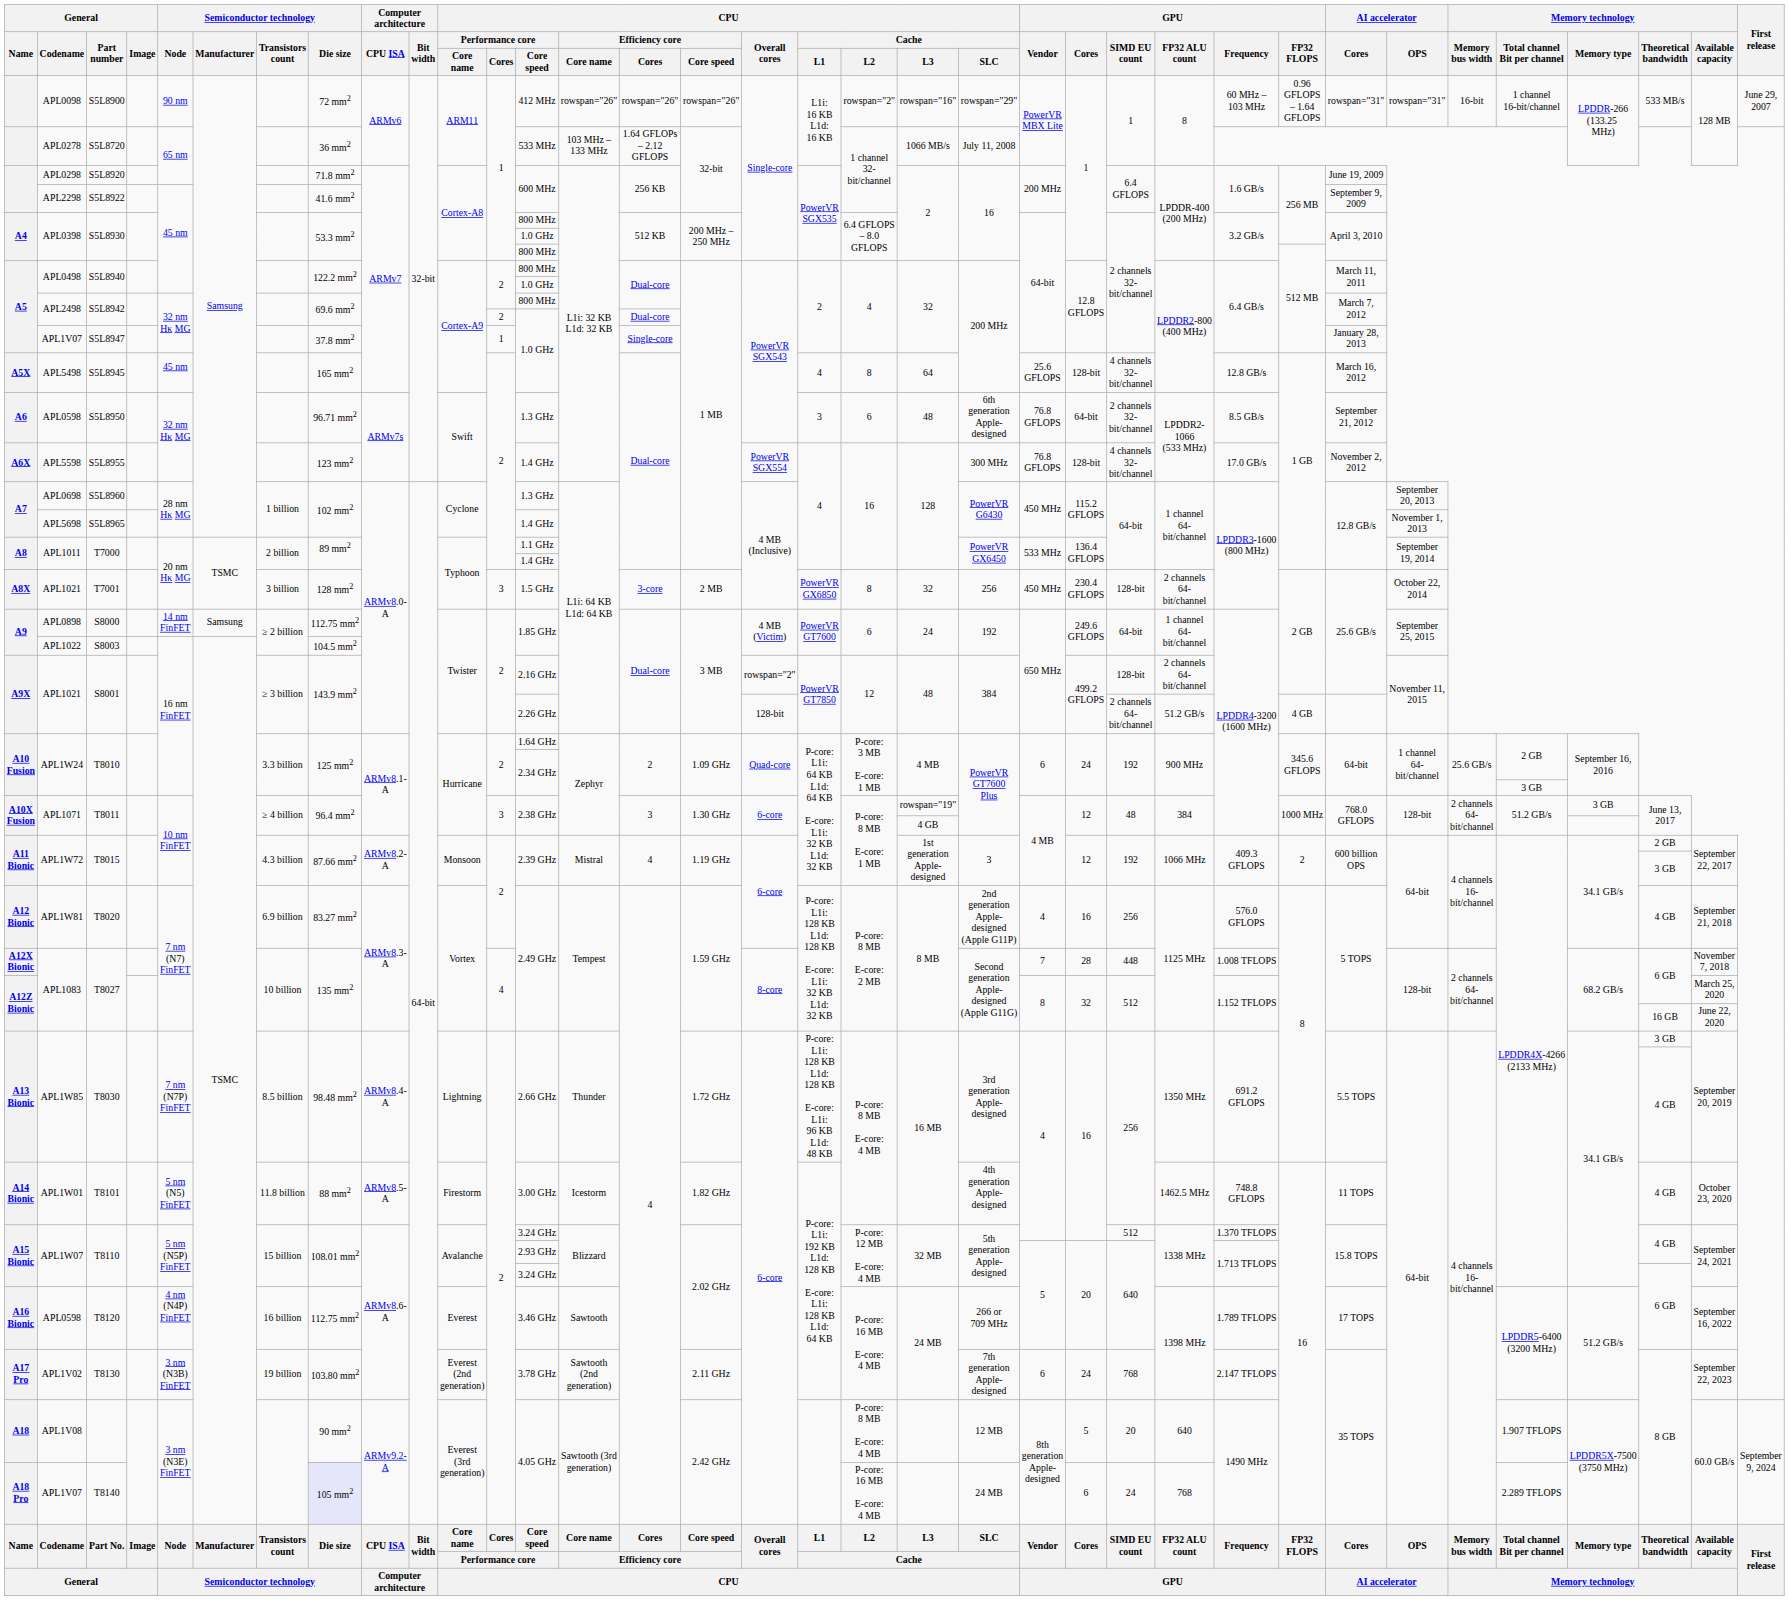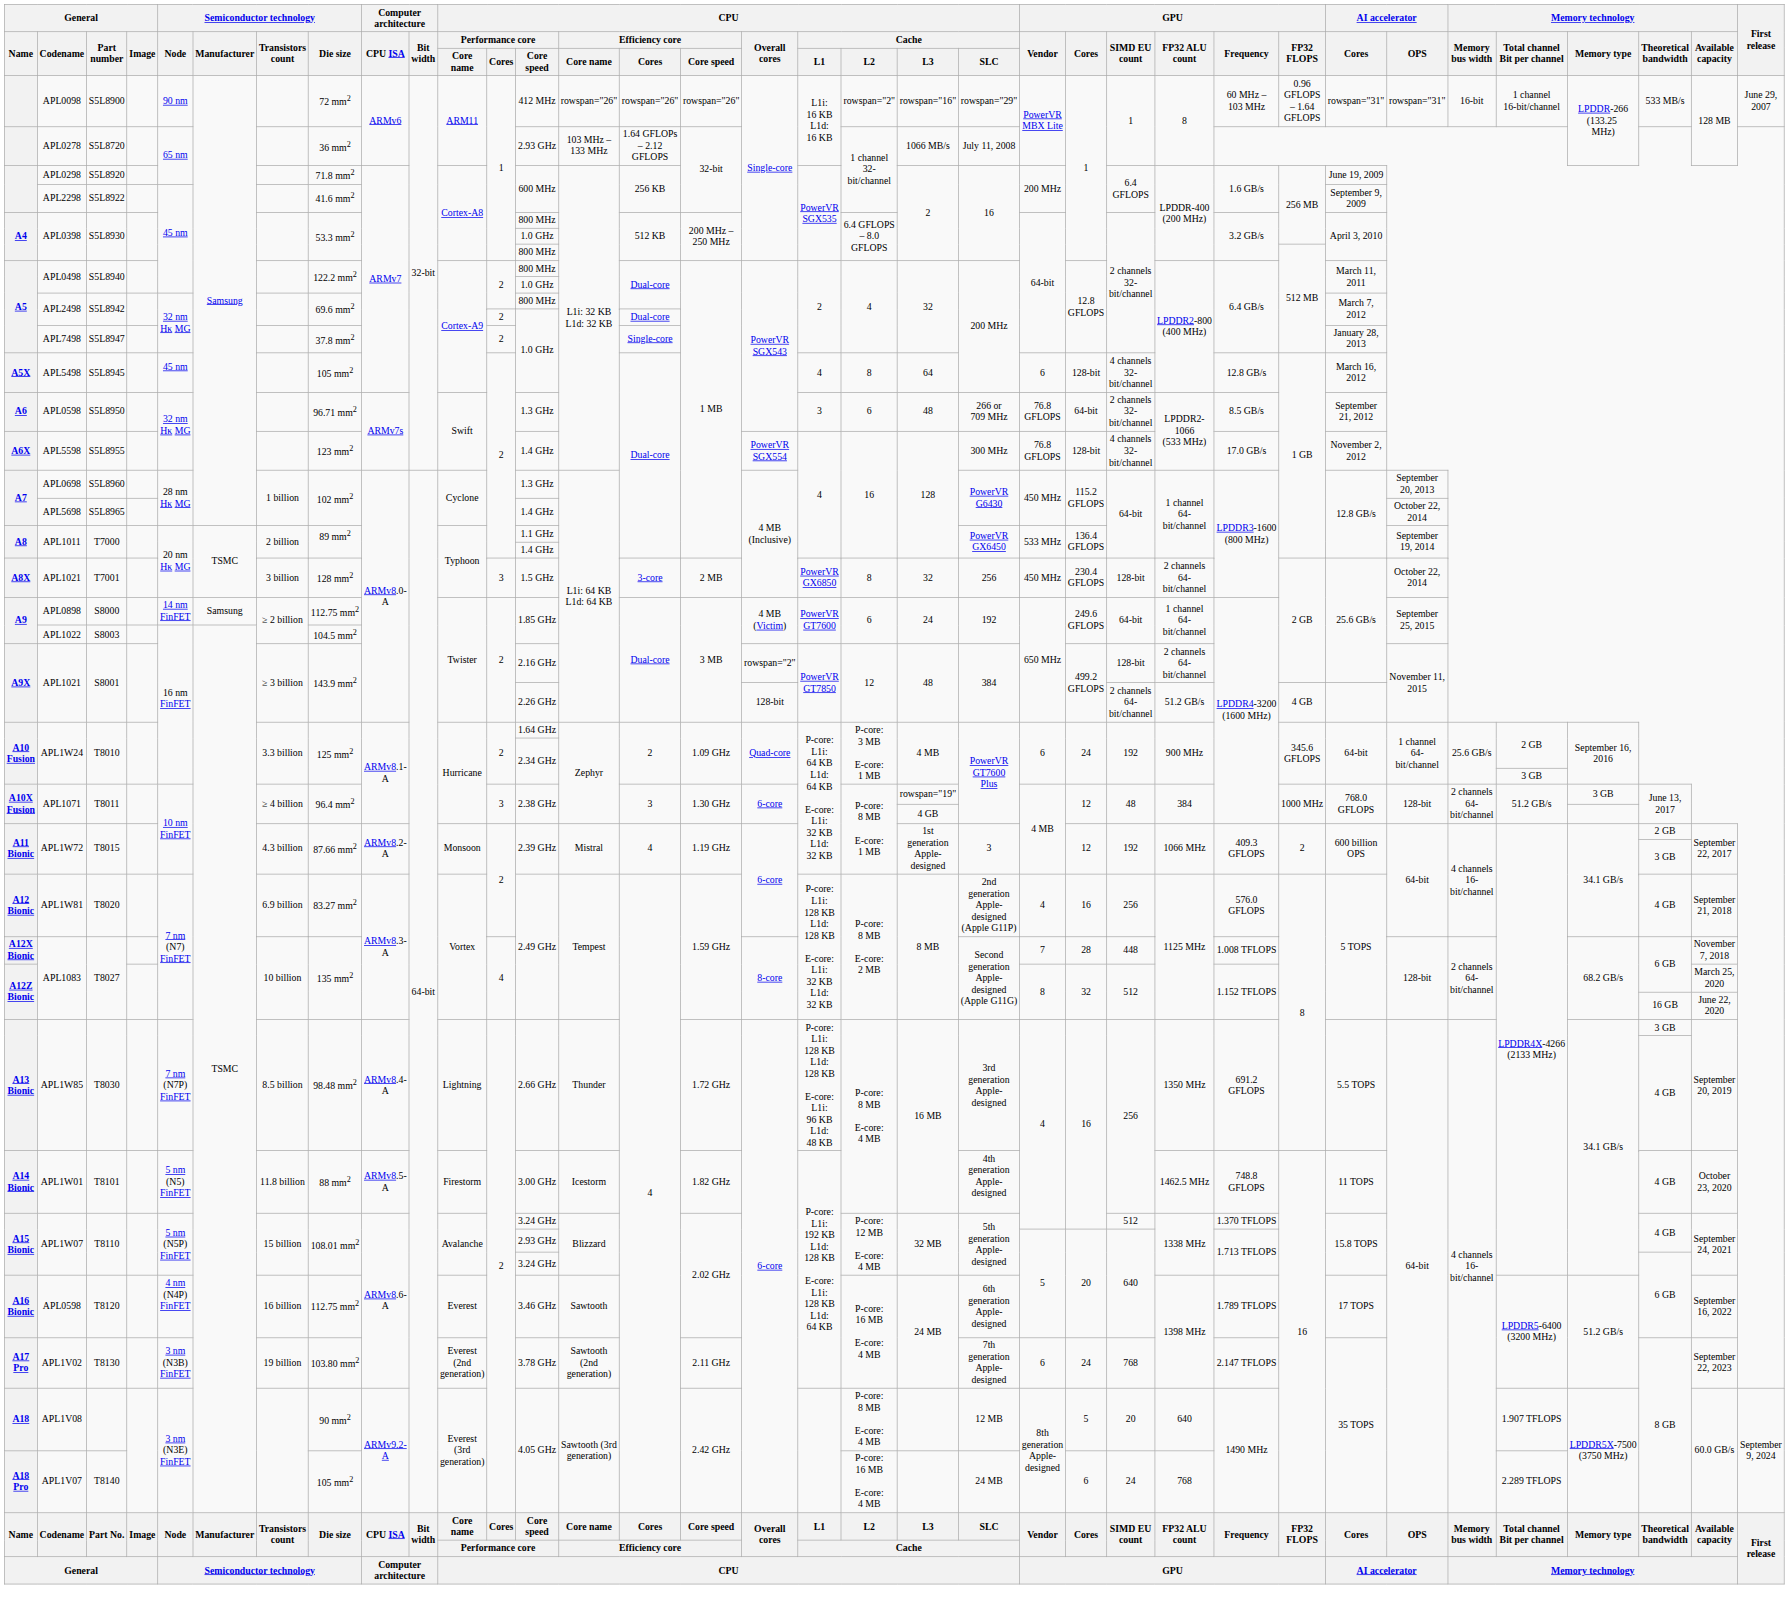(537, 145) 533 MHz -> (537, 145) 2.93 GHz
(62, 338) APL1V07 -> (62, 338) APL7498
(501, 338) 1 -> (501, 338) 2
(335, 372) 165 mm2 -> (335, 372) 105 mm2
(1043, 372) 25.6 GFLOPS -> (1043, 372) 6
(989, 417) 6th generation Apple- designed -> (989, 411) 266 or 709 MHz
(1417, 523) November 1, 2013 -> (1417, 511) October 22, 2014
(989, 1317) 266 or 709 MHz -> (989, 1306) 6th generation Apple- designed
(335, 1492) lavender background -> (335, 1481) no background
